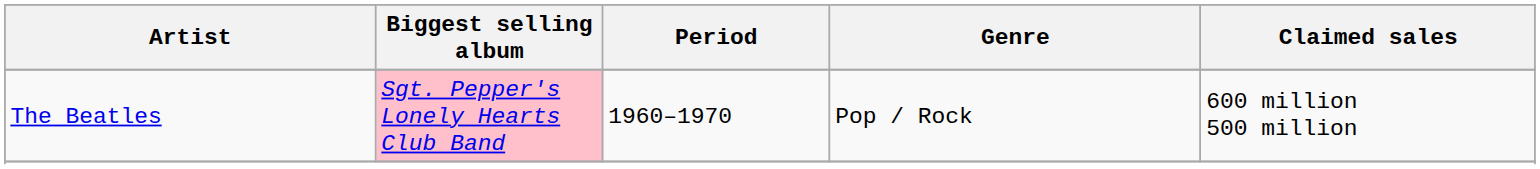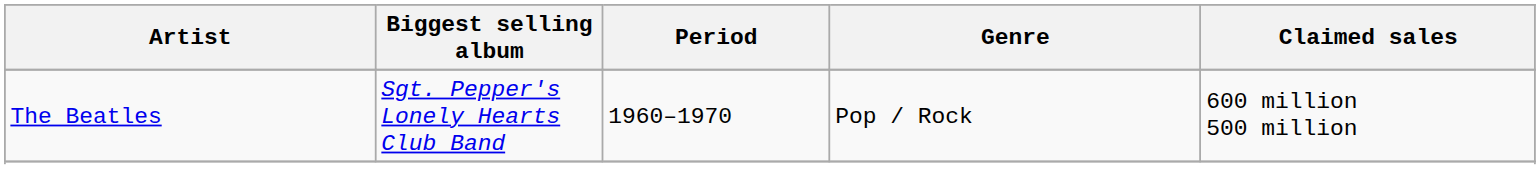(471, 116) pink background -> (471, 116) no background
